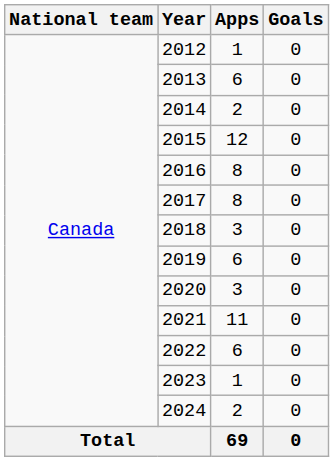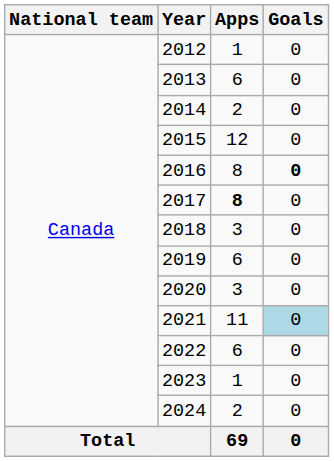(296, 170) normal -> (296, 170) bold
(237, 200) normal -> (237, 200) bold
(296, 321) no background -> (296, 321) lightblue background
